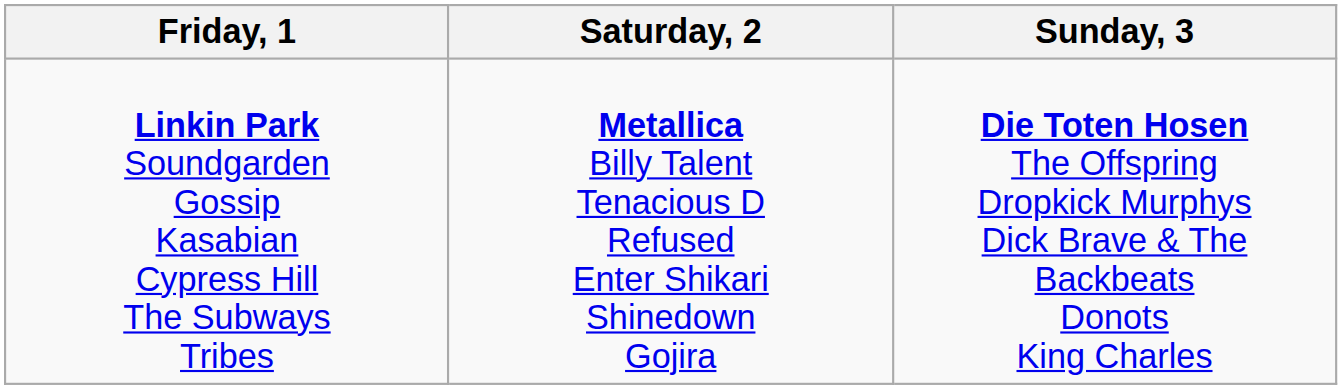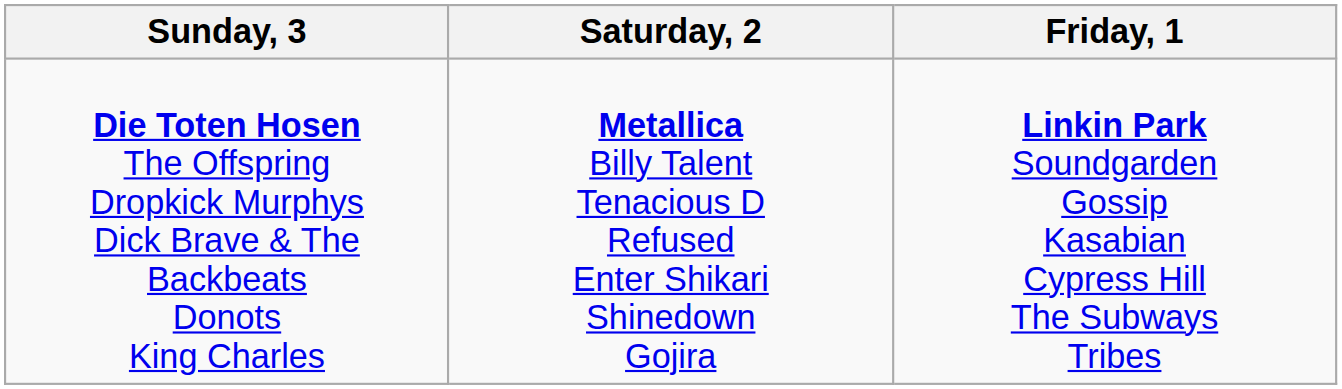columns swapped: (227, 31) <-> (1115, 31)
